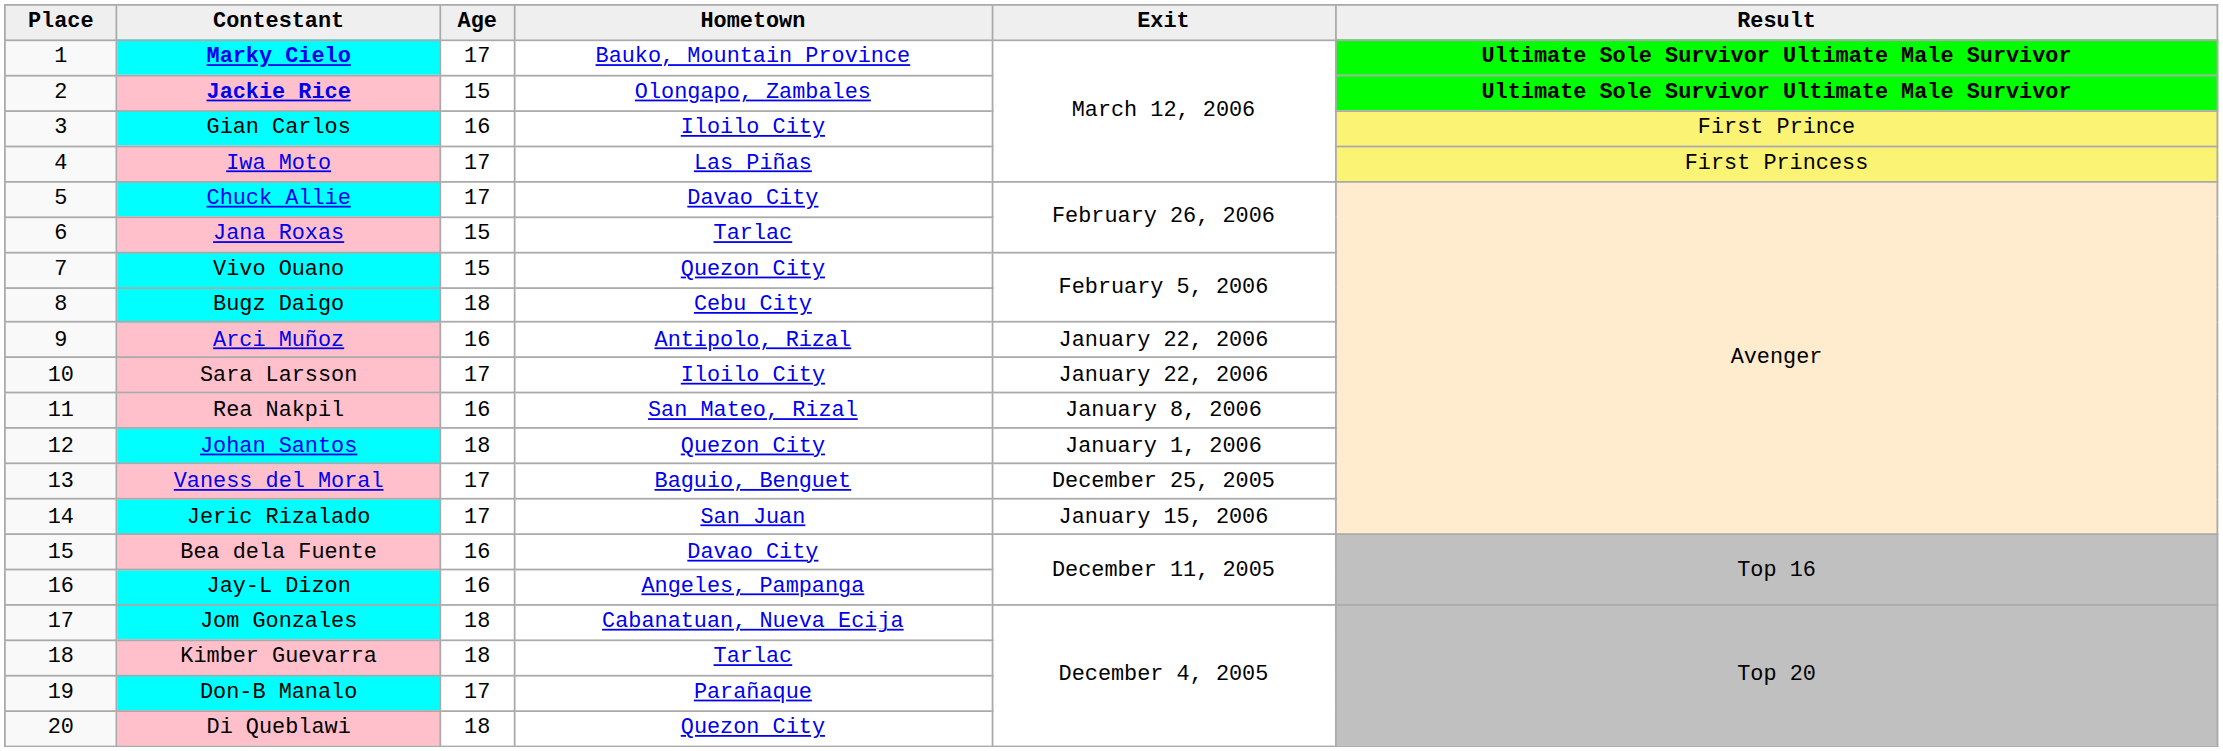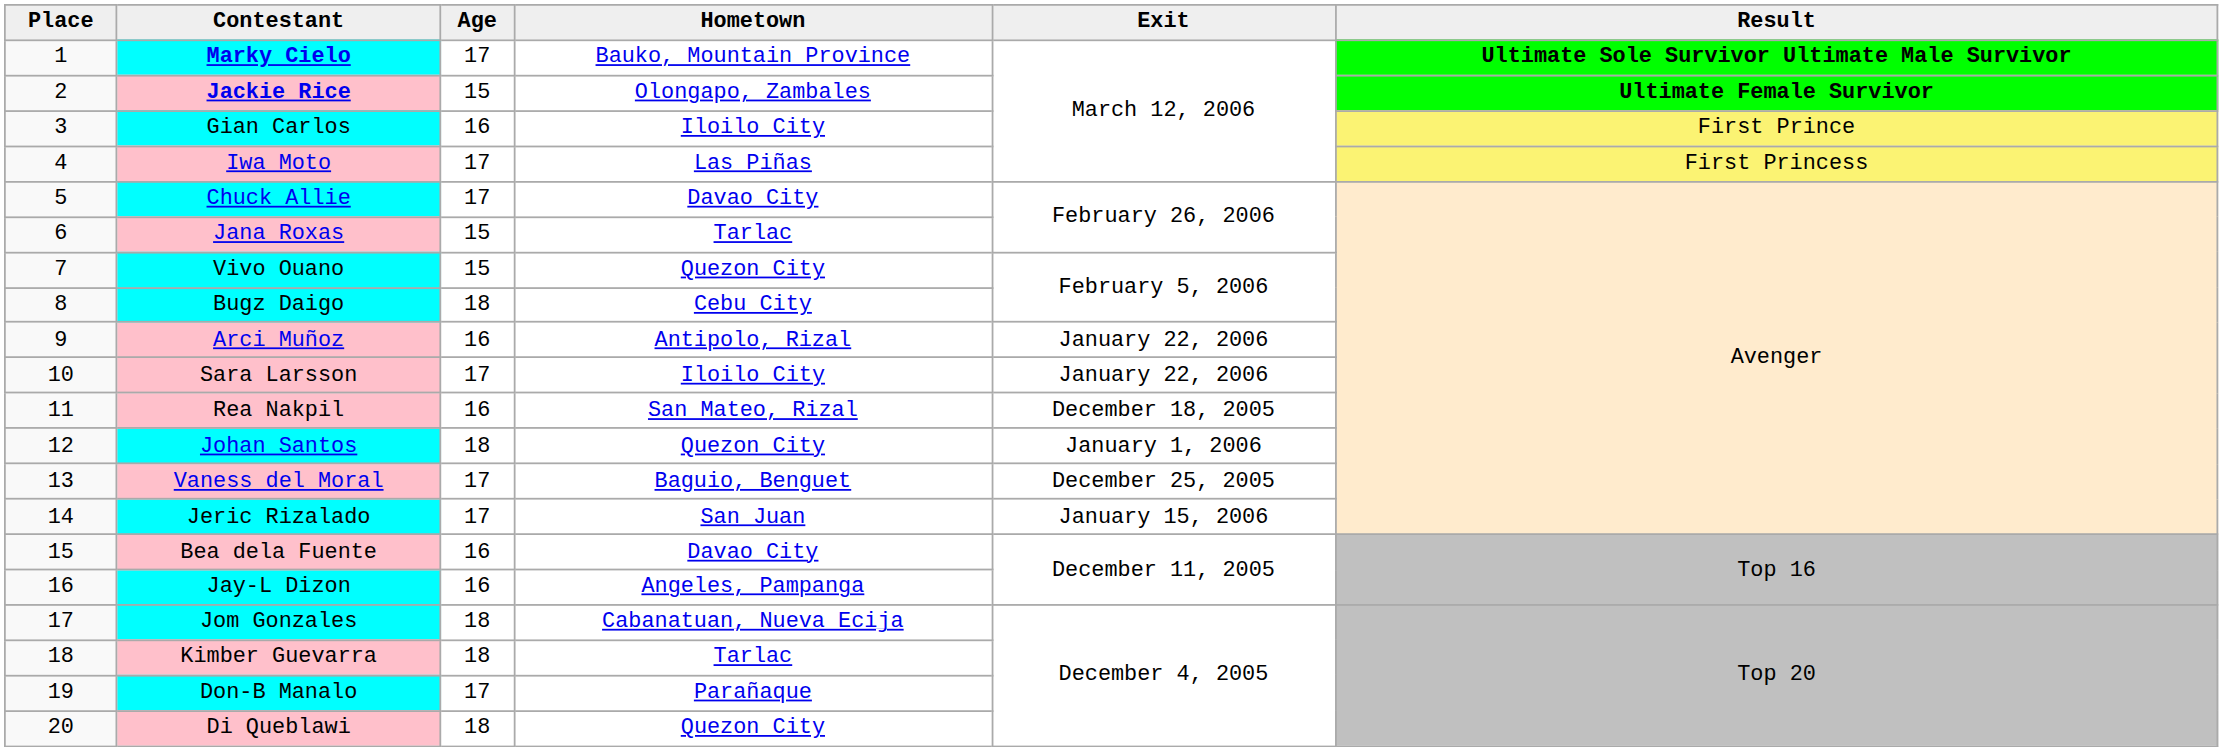(1777, 93) Ultimate Sole Survivor Ultimate Male Survivor -> (1777, 93) Ultimate Female Survivor
(1163, 411) January 8, 2006 -> (1163, 411) December 18, 2005
